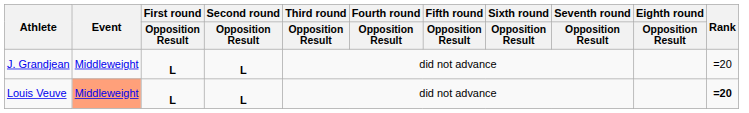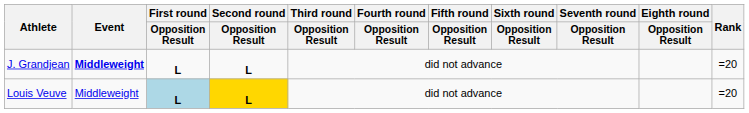(107, 65) normal -> (109, 65) bold
(107, 94) lightsalmon background -> (107, 94) no background
(173, 100) no background -> (178, 100) lightblue background
(243, 100) no background -> (249, 100) gold background
(722, 94) bold -> (728, 94) normal
